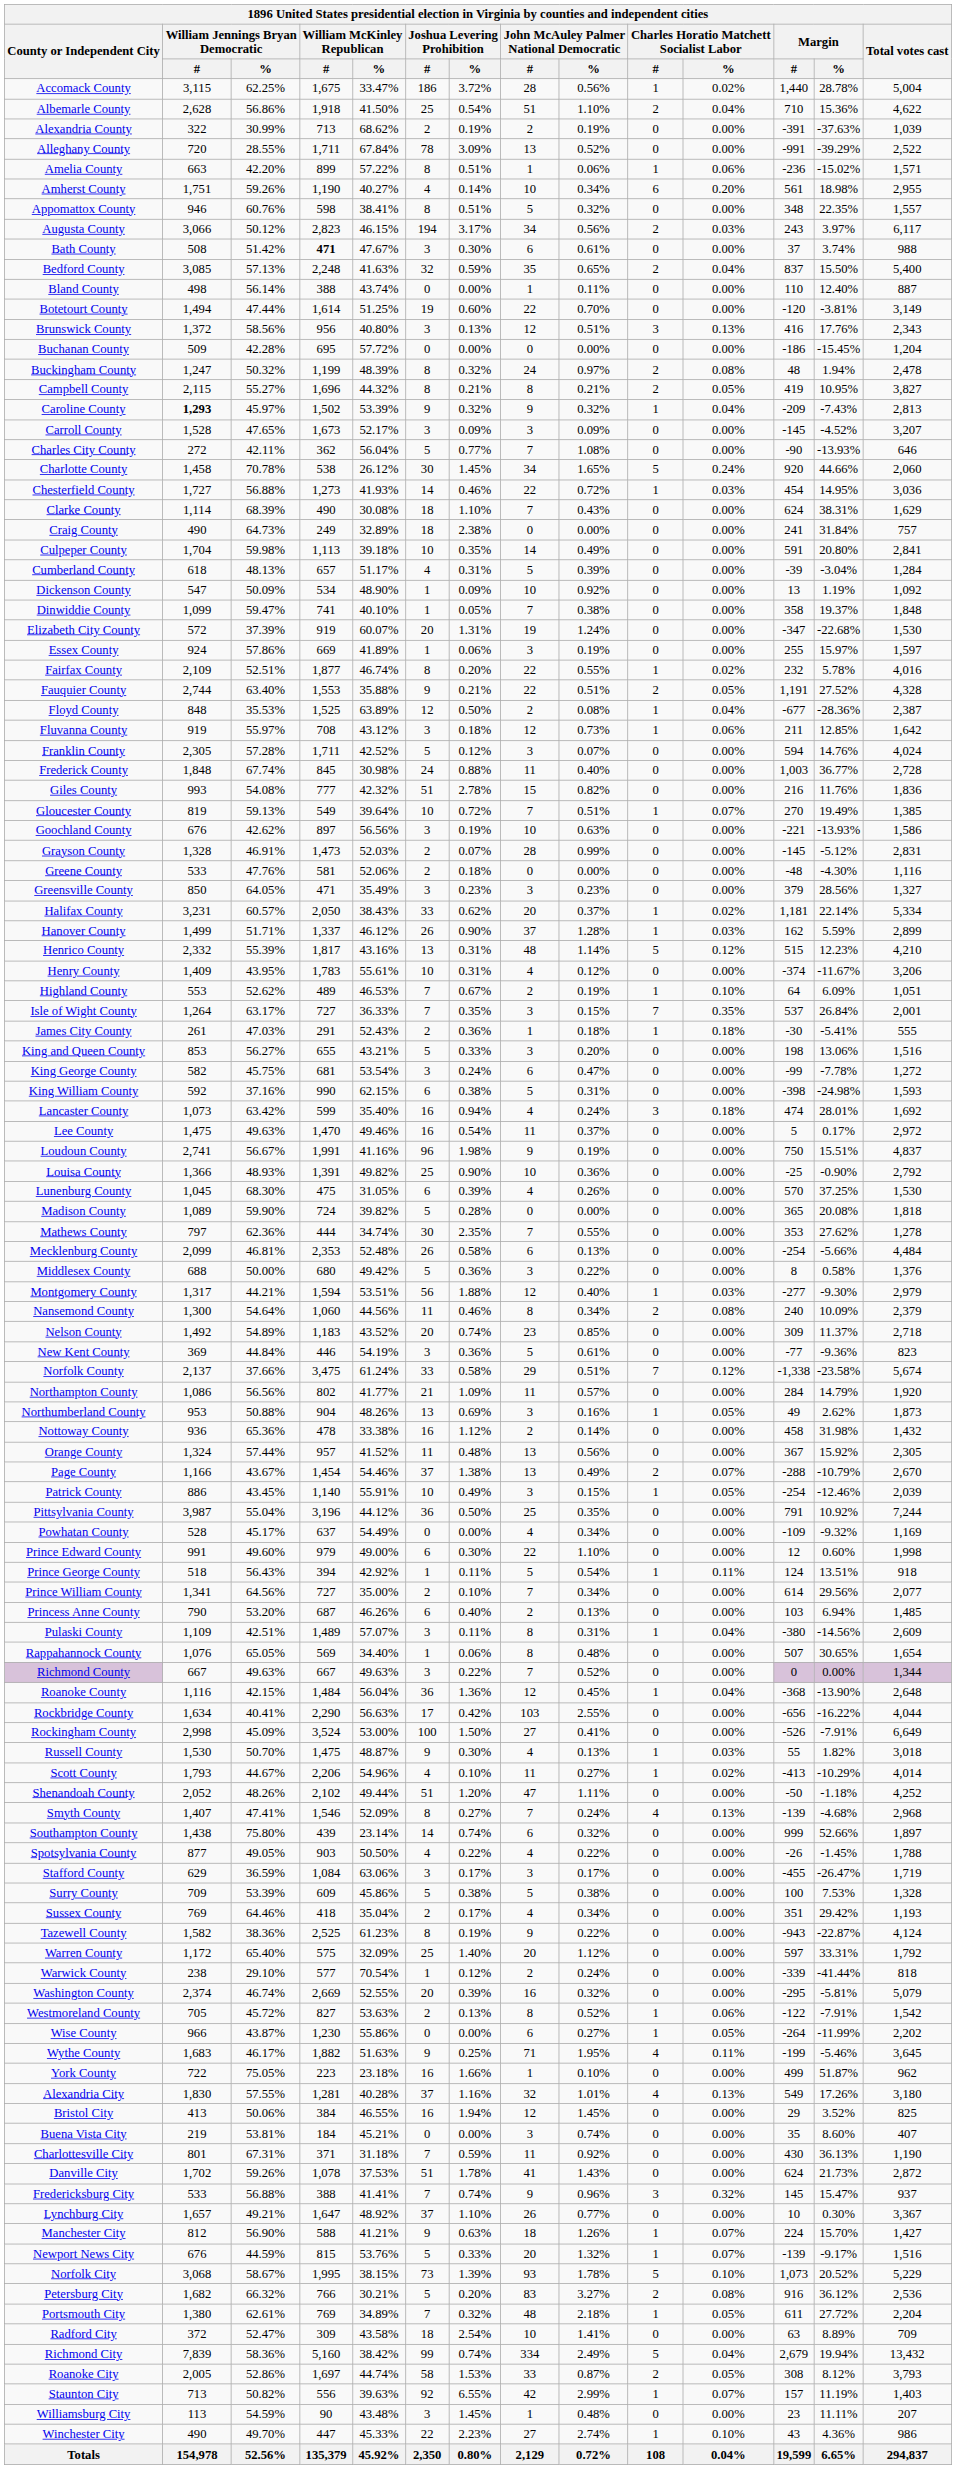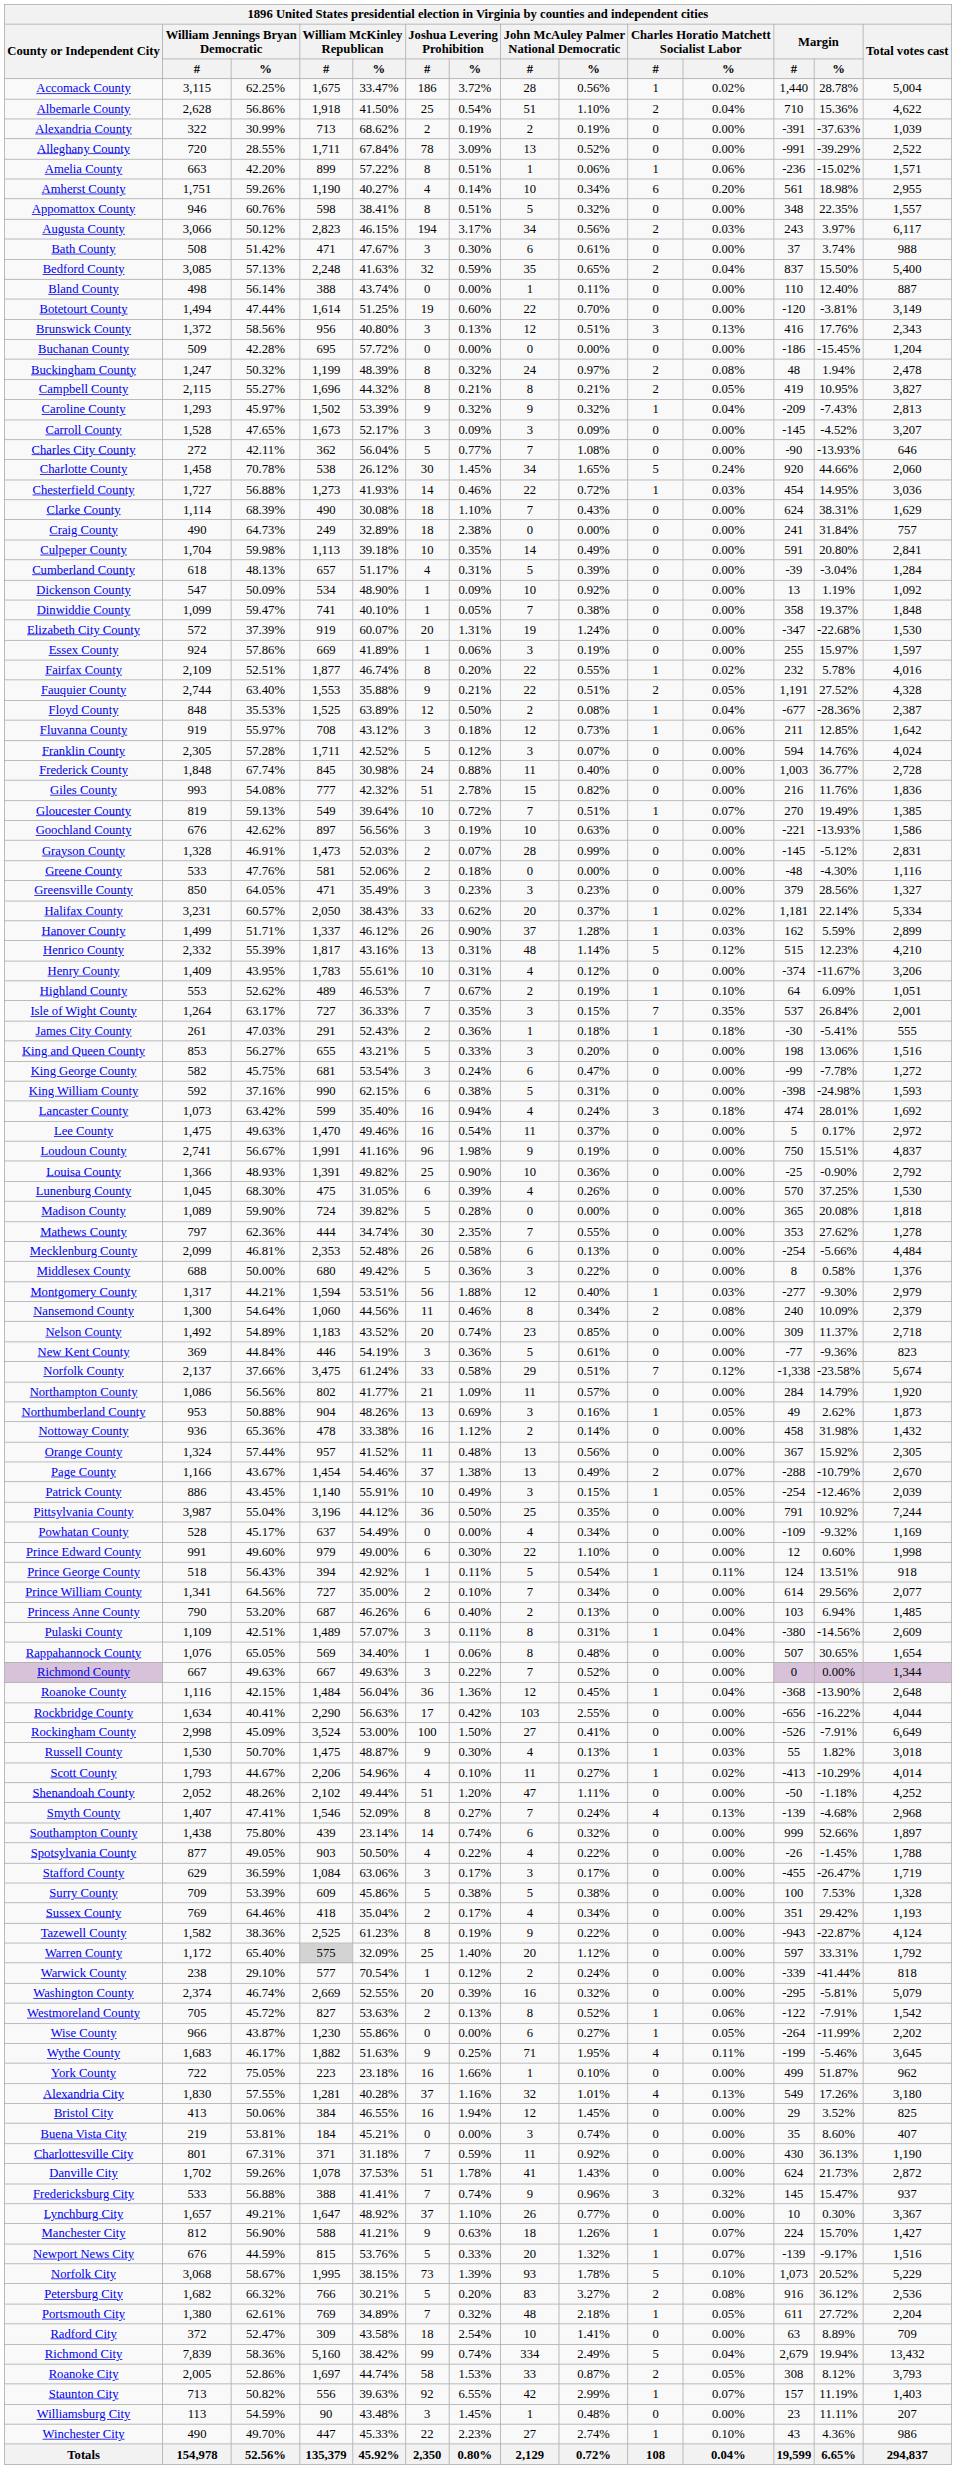(326, 249) bold -> (326, 249) normal
(197, 409) bold -> (197, 409) normal
(326, 1953) no background -> (326, 1953) lightgrey background
